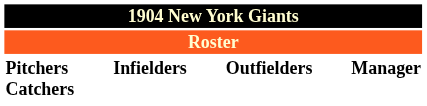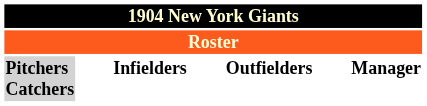(40, 78) no background -> (40, 78) lightgrey background
